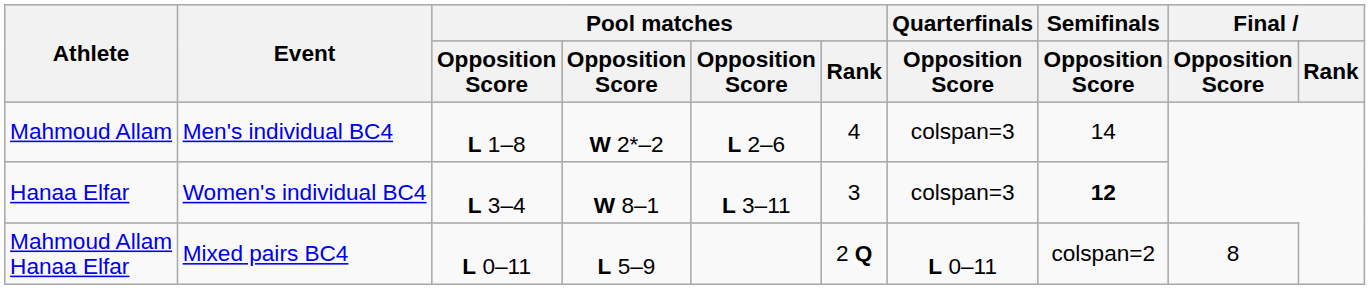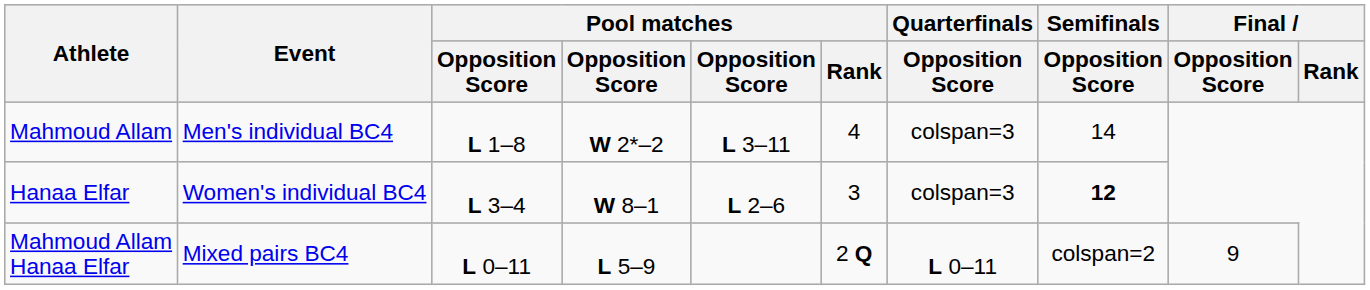(756, 145) L 2–6 -> (756, 145) L 3–11
(756, 206) L 3–11 -> (756, 206) L 2–6
(1233, 254) 8 -> (1233, 254) 9
